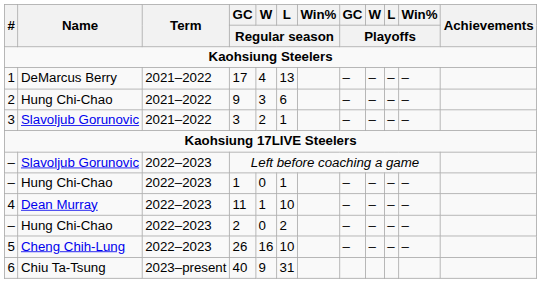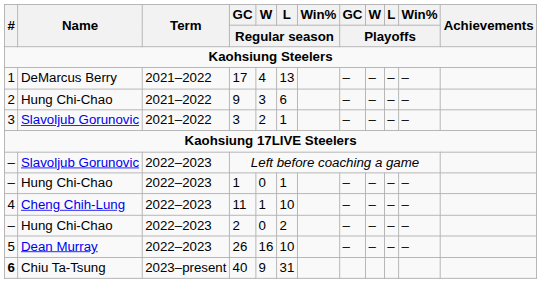(59, 204) Dean Murray -> (73, 204) Cheng Chih-Lung
(73, 246) Cheng Chih-Lung -> (59, 246) Dean Murray
(11, 267) normal -> (11, 267) bold
